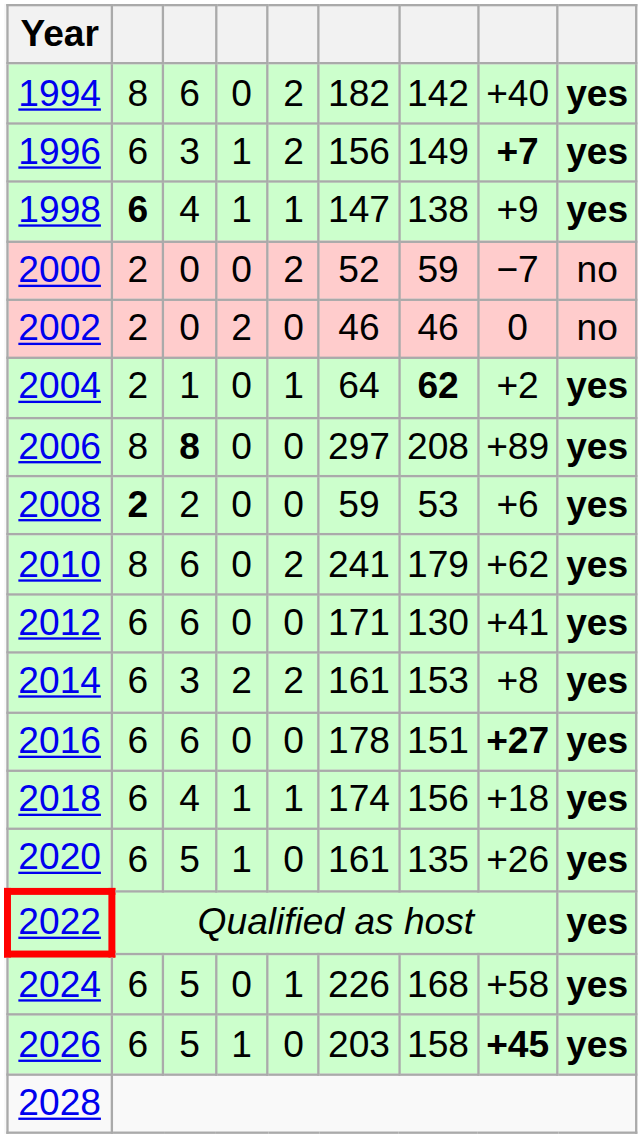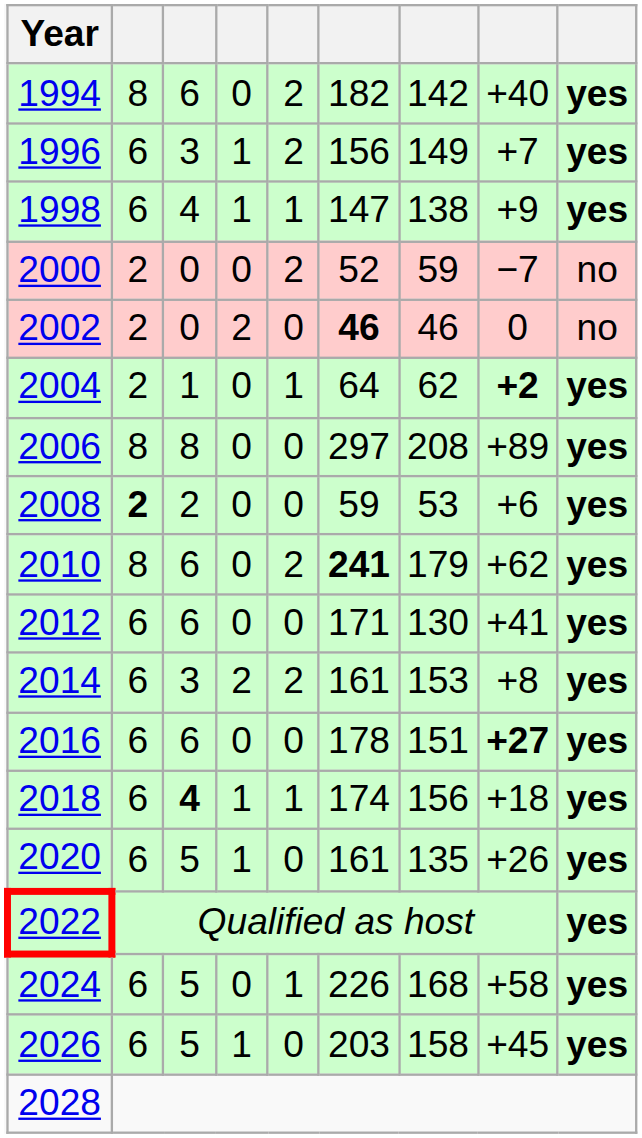(518, 151) bold -> (518, 151) normal
(138, 210) bold -> (138, 210) normal
(359, 328) normal -> (359, 328) bold
(438, 387) bold -> (438, 387) normal
(518, 387) normal -> (518, 387) bold
(190, 446) bold -> (190, 446) normal
(359, 563) normal -> (359, 563) bold
(190, 799) normal -> (190, 799) bold
(518, 1044) bold -> (518, 1044) normal
